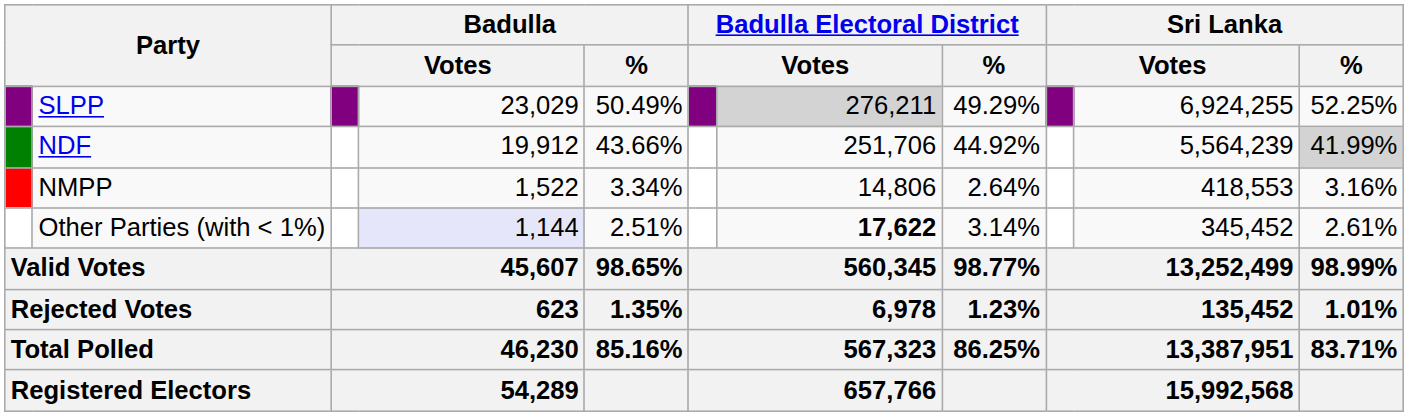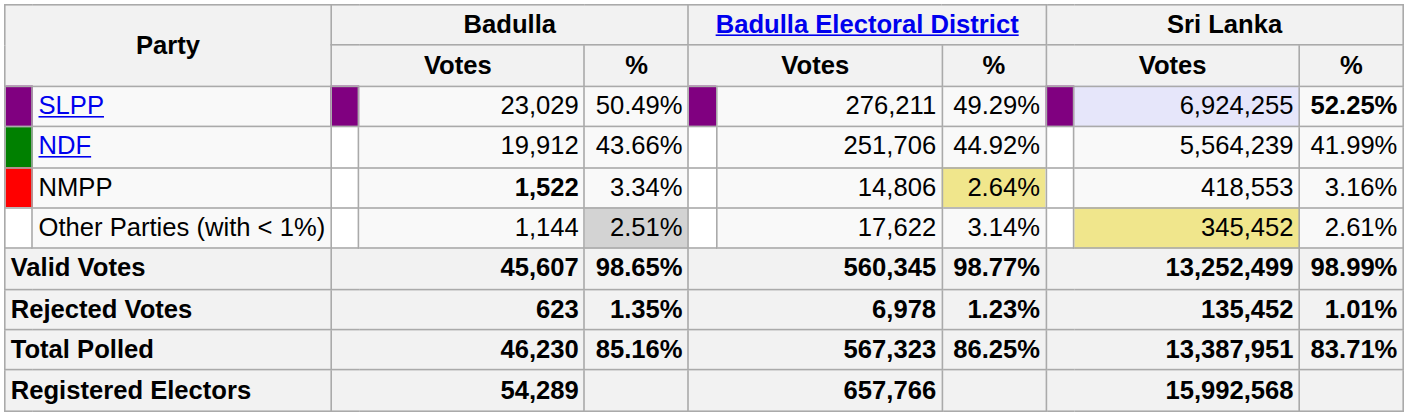(891, 106) lightgrey background -> (891, 106) no background
(1237, 106) no background -> (1237, 106) lavender background
(1354, 106) normal -> (1354, 106) bold
(1354, 146) lightgrey background -> (1354, 146) no background
(547, 187) normal -> (547, 187) bold
(1004, 187) no background -> (1004, 187) khaki background
(547, 227) lavender background -> (547, 227) no background
(646, 227) no background -> (646, 227) lightgrey background
(897, 227) bold -> (897, 227) normal
(1247, 227) no background -> (1247, 227) khaki background
